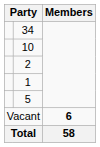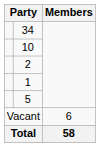(69, 116) bold -> (69, 116) normal
